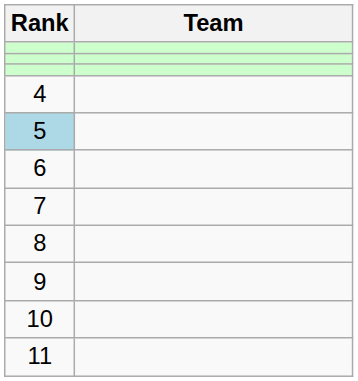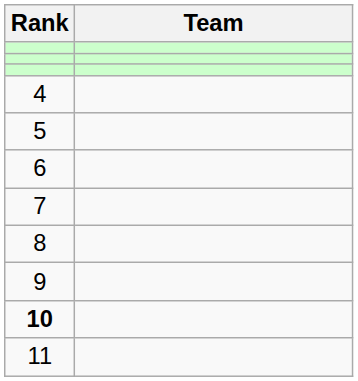(40, 131) lightblue background -> (40, 131) no background
(40, 318) normal -> (40, 318) bold
